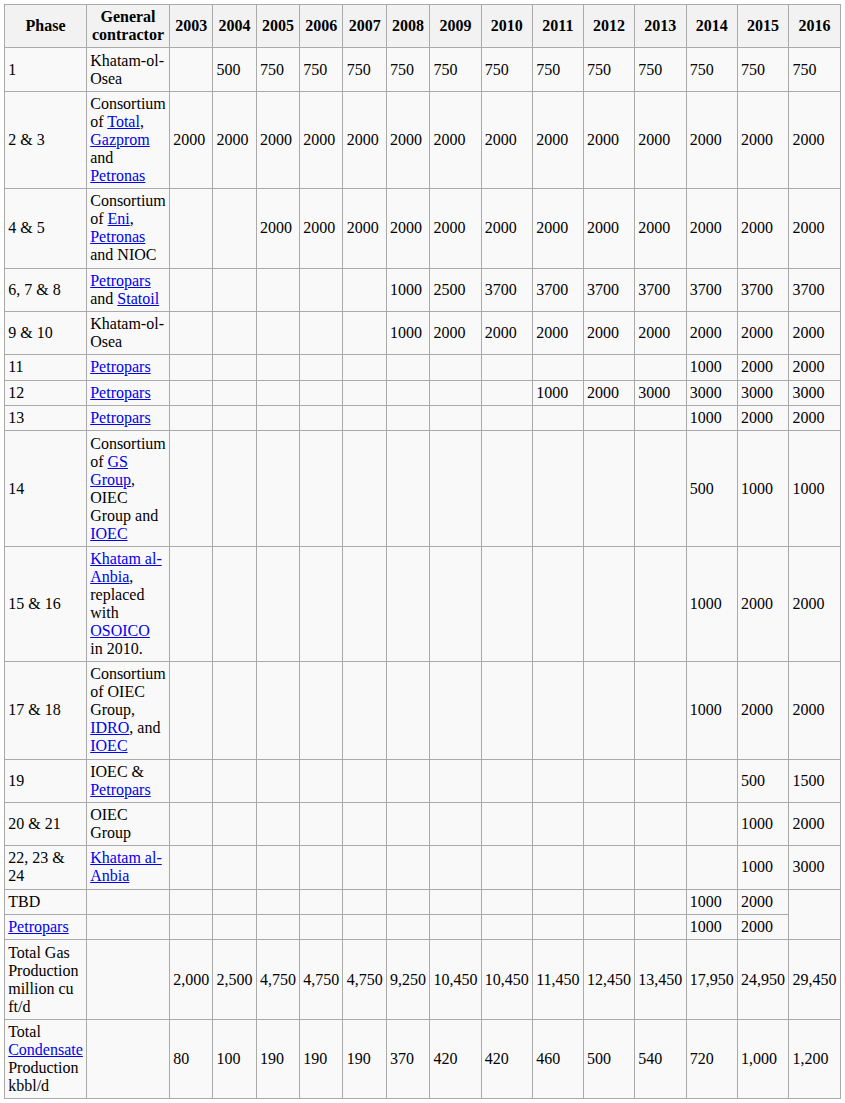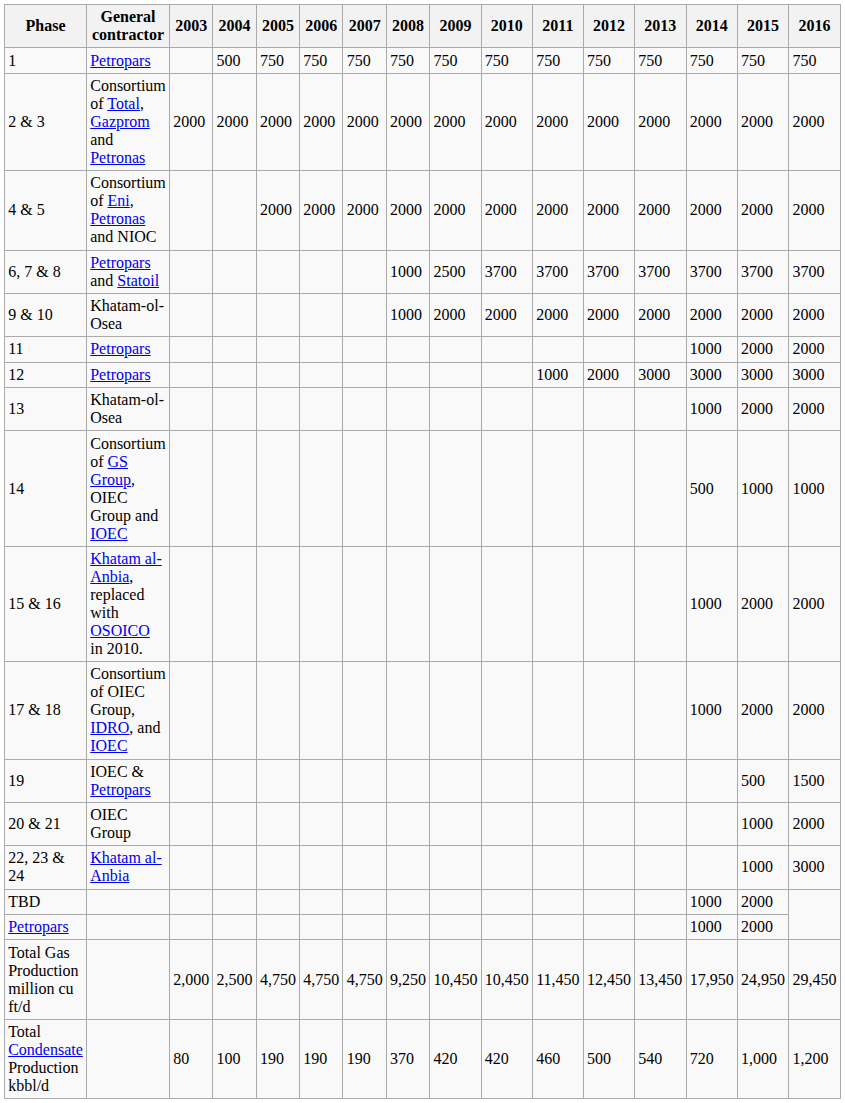(127, 69) Khatam-ol-Osea -> (120, 60) Petropars
(120, 418) Petropars -> (127, 409) Khatam-ol-Osea
